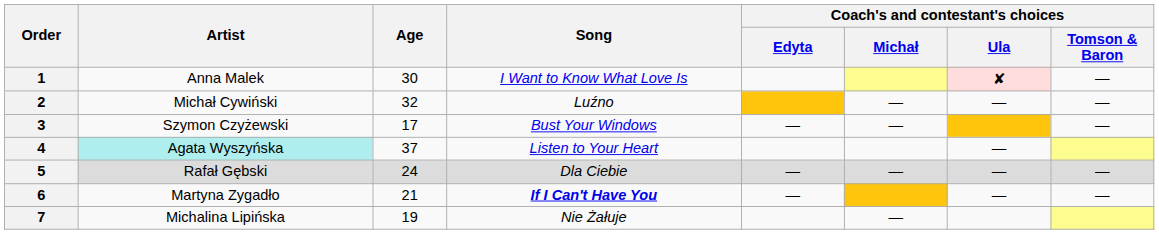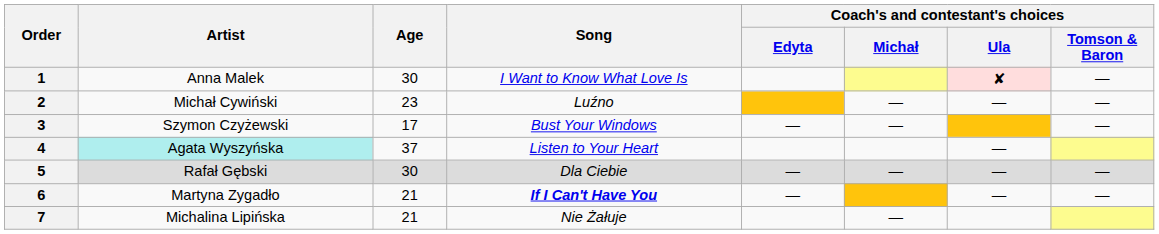(410, 102) 32 -> (410, 102) 23
(410, 171) 24 -> (410, 171) 30
(410, 218) 19 -> (410, 218) 21
